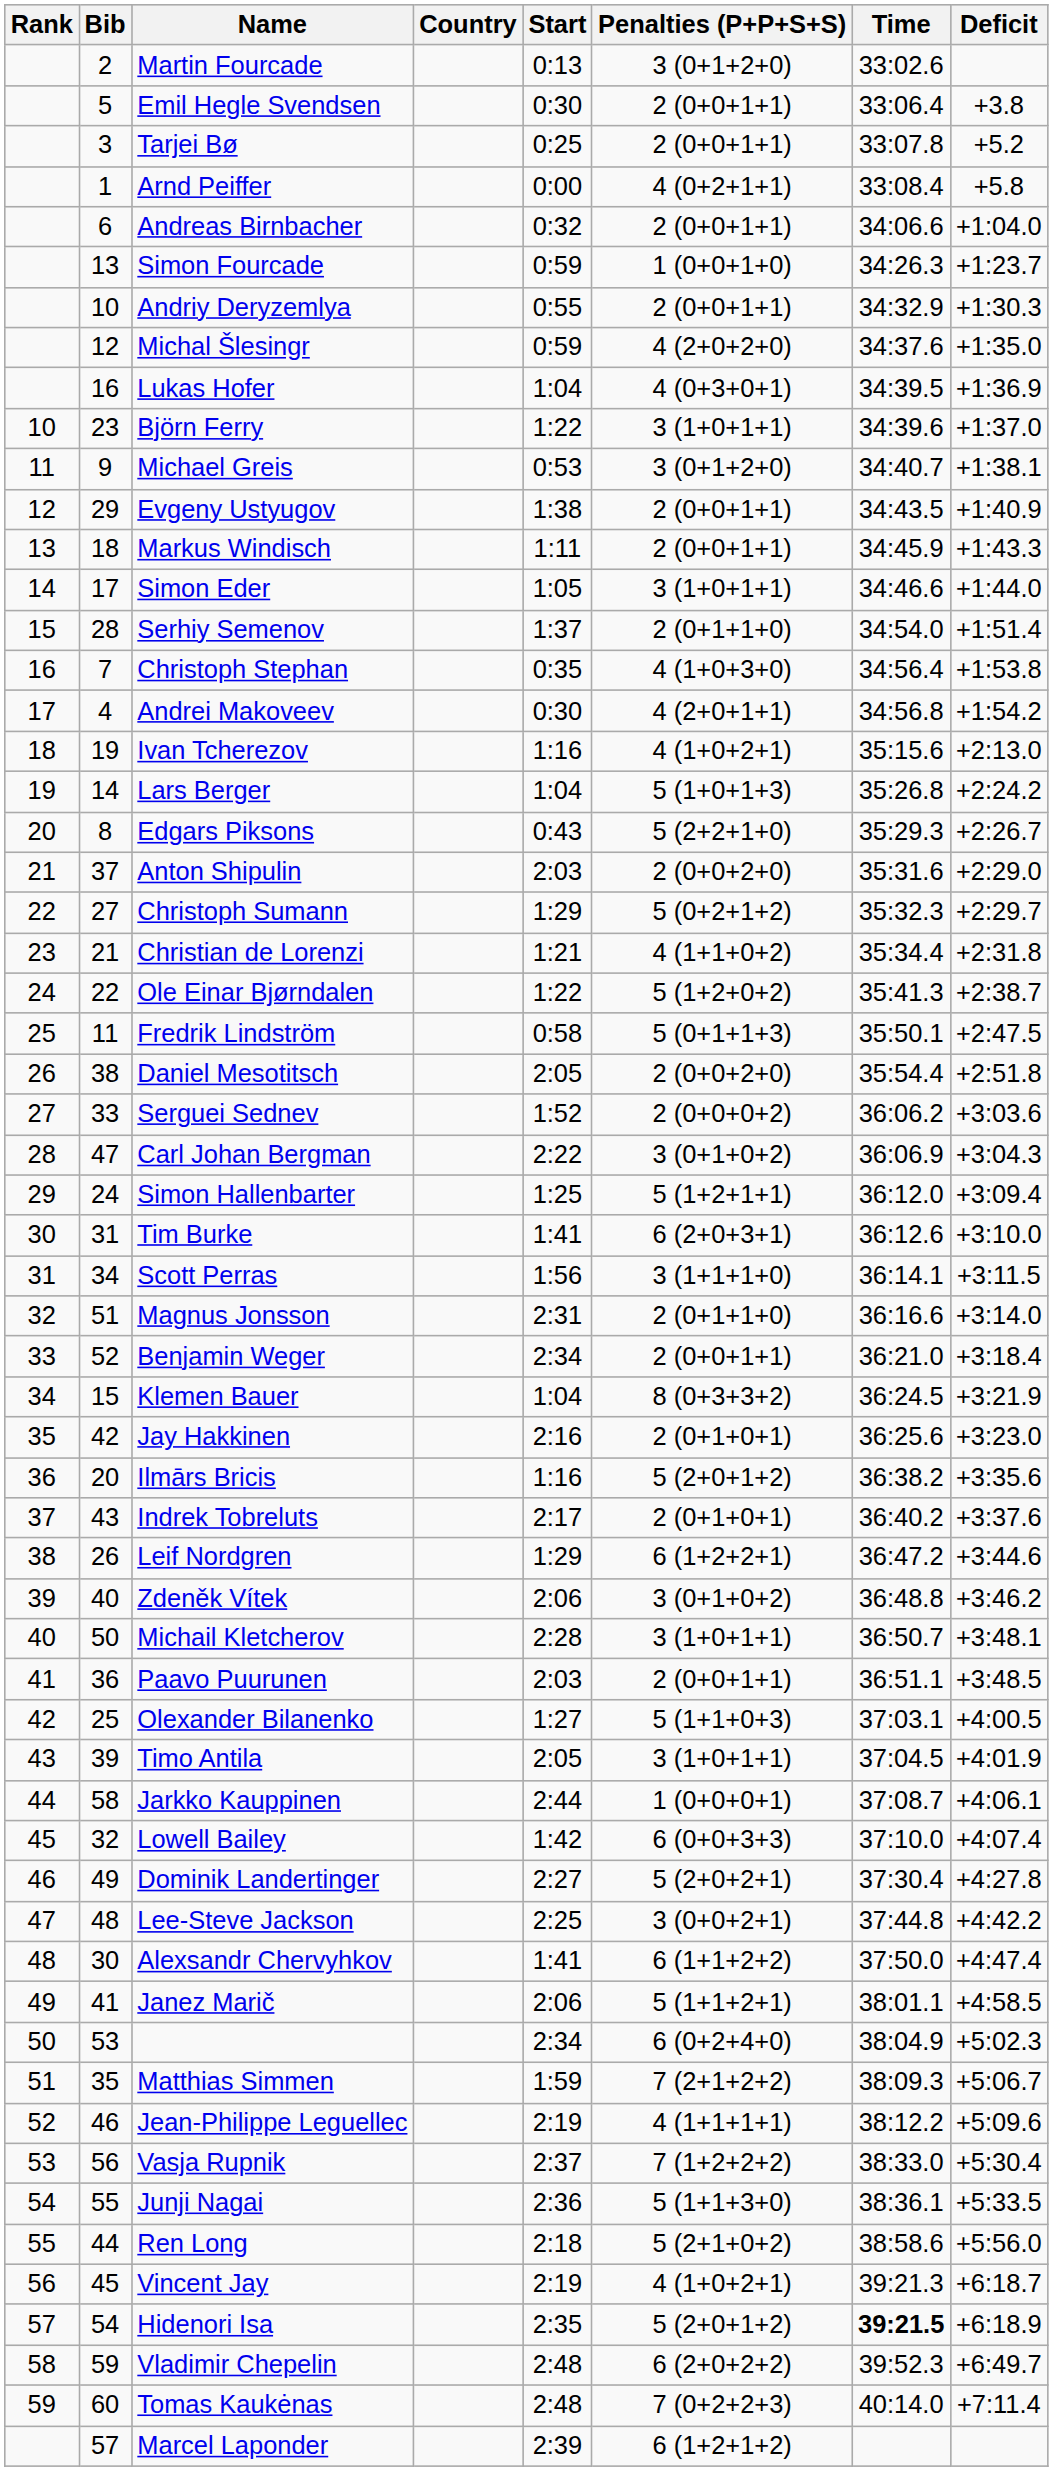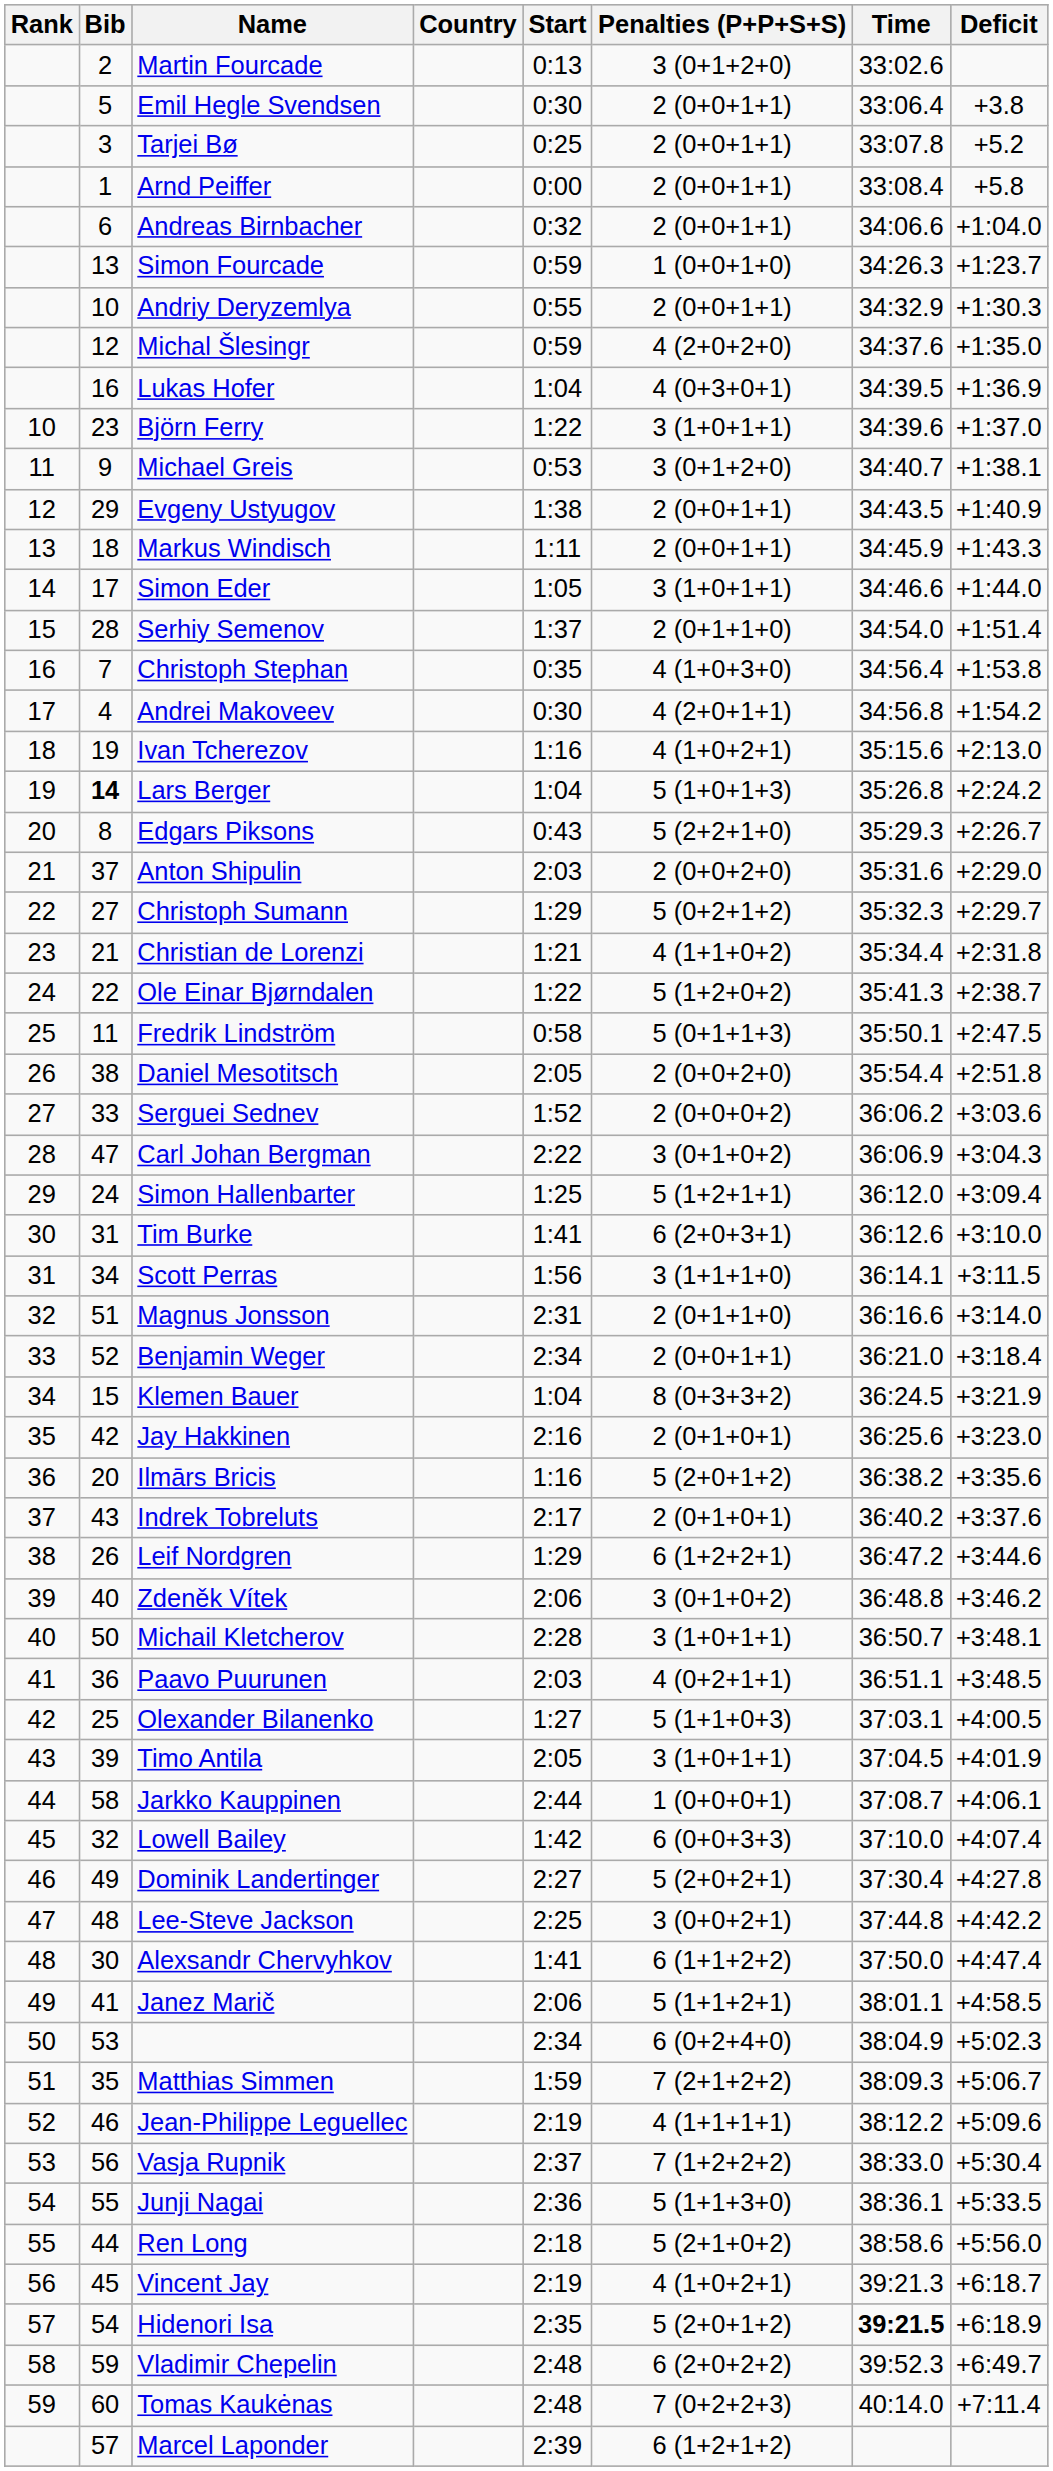(722, 186) 4 (0+2+1+1) -> (722, 186) 2 (0+0+1+1)
(105, 791) normal -> (105, 791) bold
(722, 1678) 2 (0+0+1+1) -> (722, 1678) 4 (0+2+1+1)
